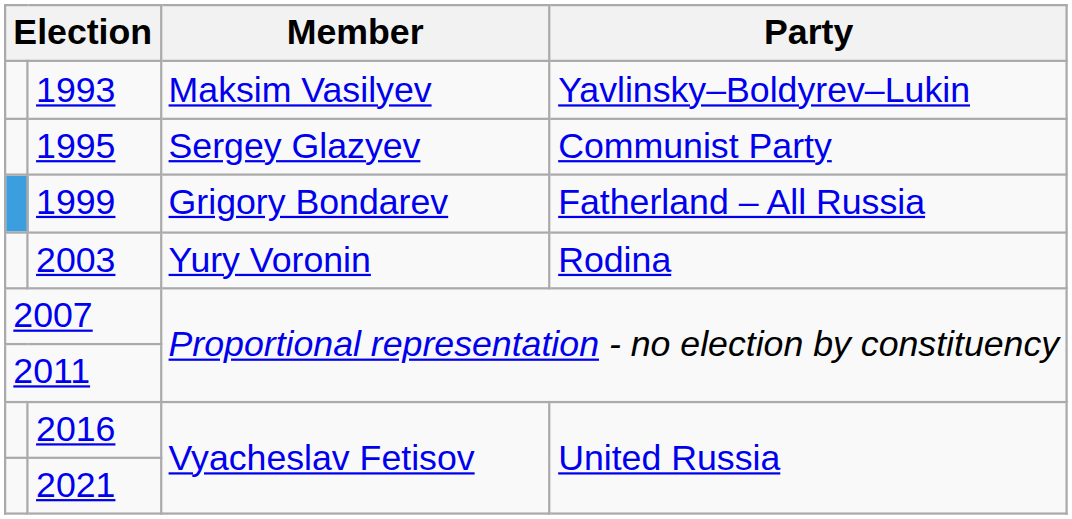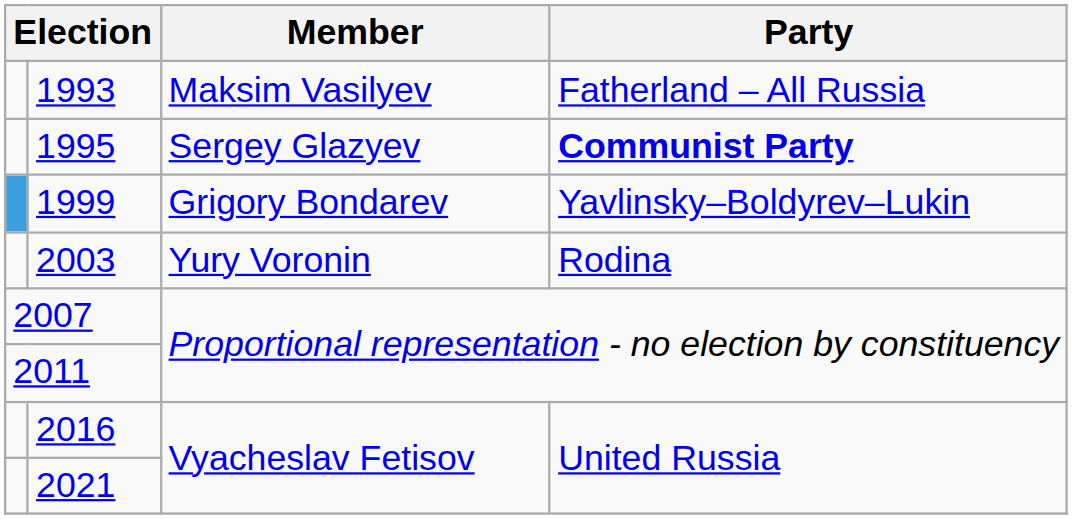(764, 89) Yavlinsky–Boldyrev–Lukin -> (742, 89) Fatherland – All Russia
(695, 145) normal -> (706, 145) bold
(742, 202) Fatherland – All Russia -> (764, 202) Yavlinsky–Boldyrev–Lukin
